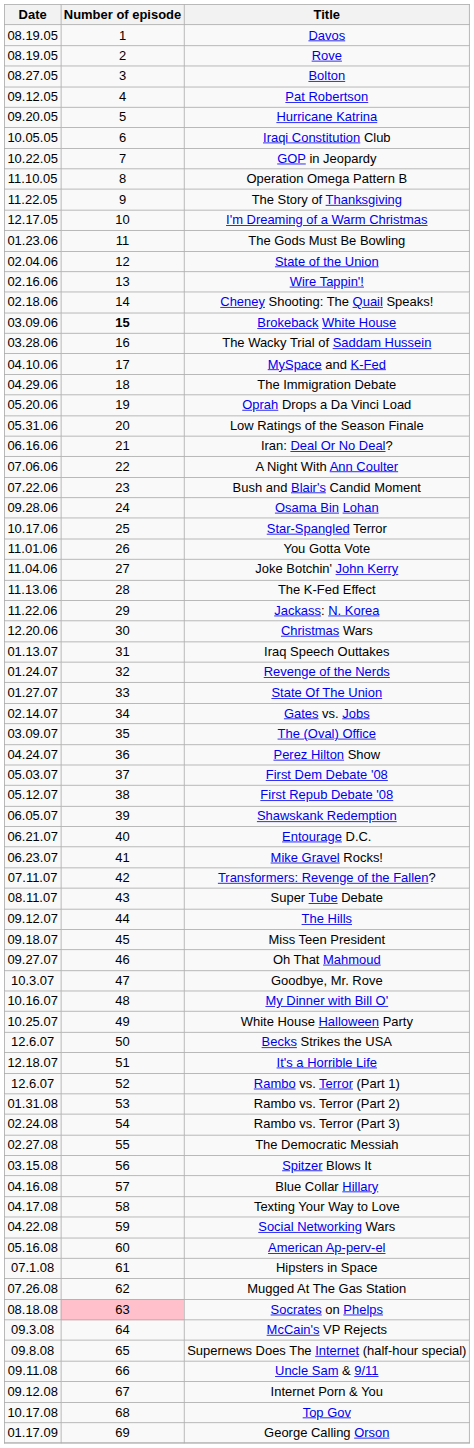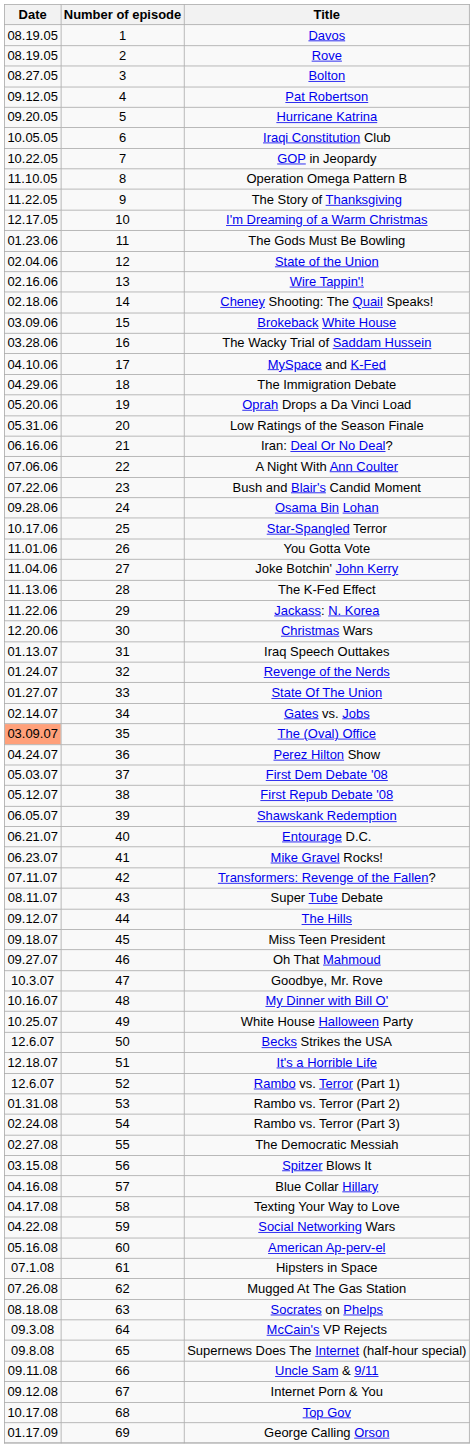(122, 323) bold -> (122, 323) normal
(33, 734) no background -> (33, 734) lightsalmon background
(122, 1309) pink background -> (122, 1309) no background
